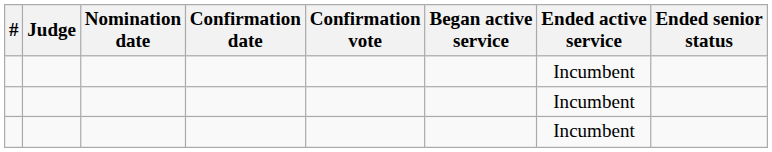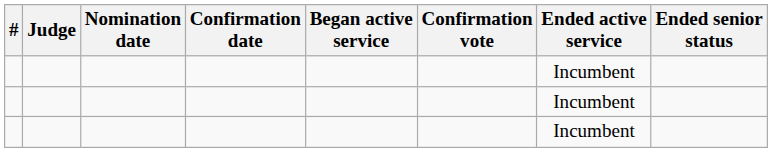columns swapped: (365, 30) <-> (481, 30)
